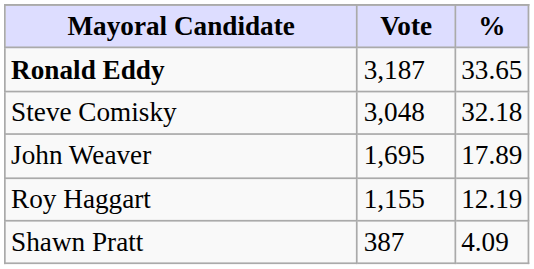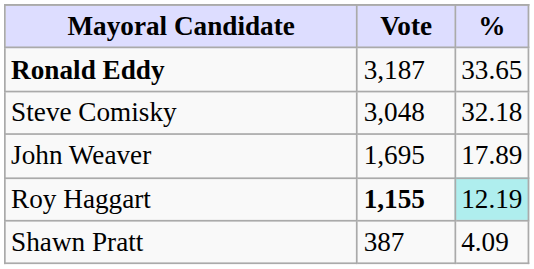(394, 198) normal -> (394, 198) bold
(492, 198) no background -> (492, 198) paleturquoise background
